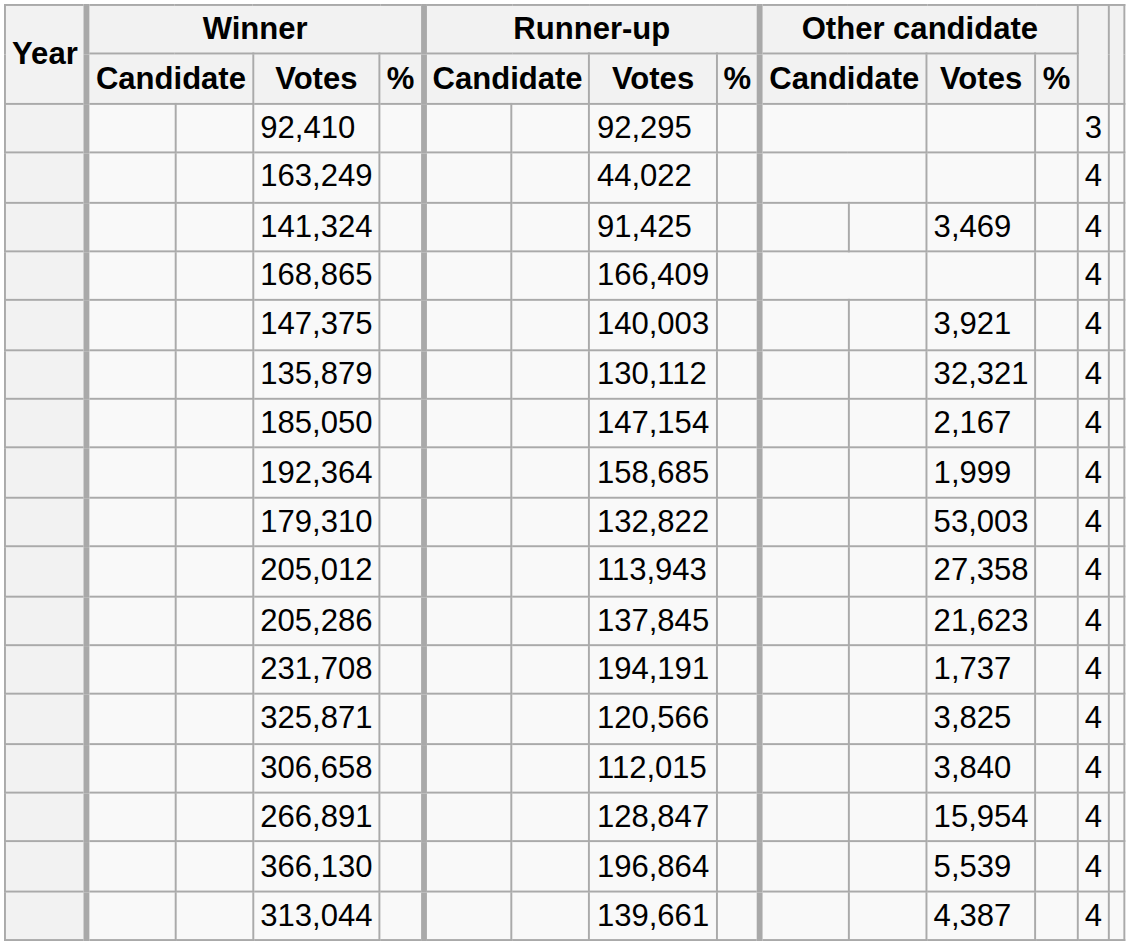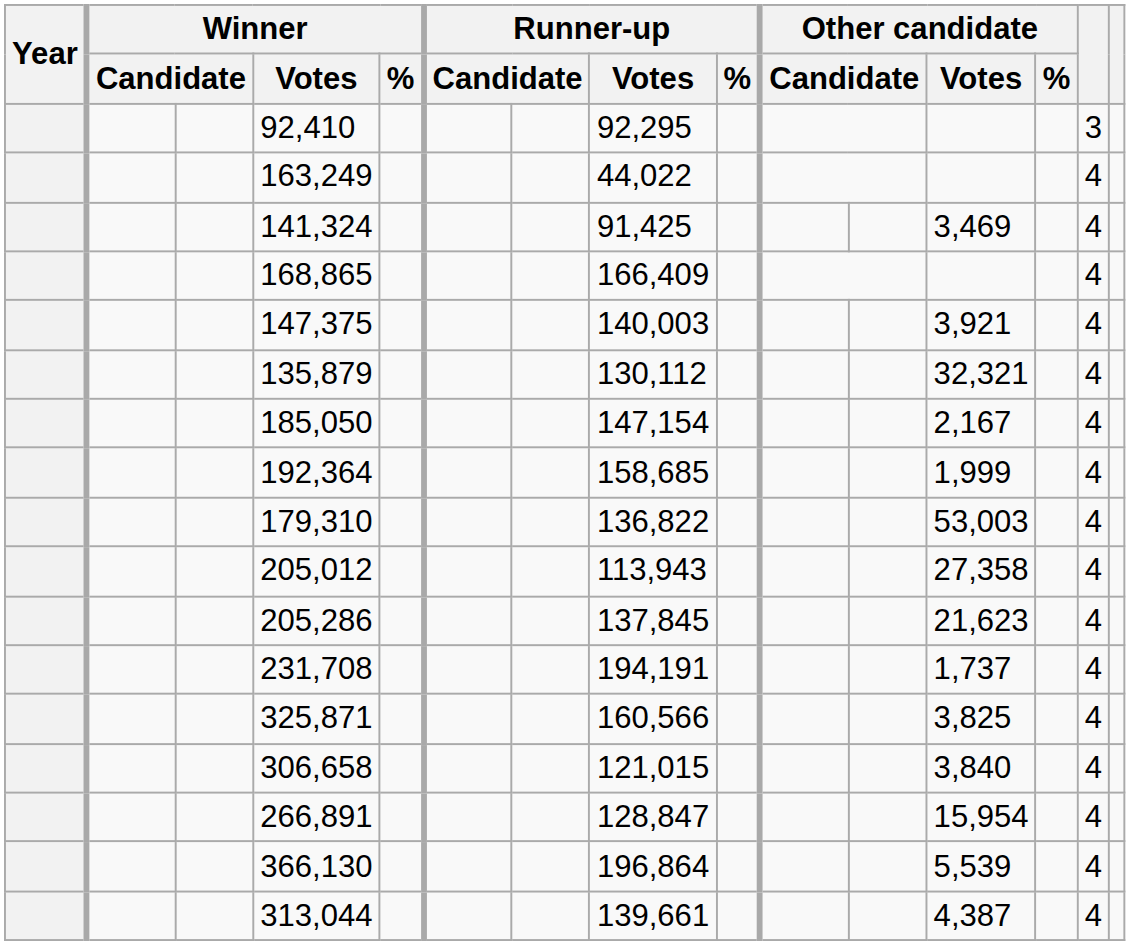(653, 521) 132,822 -> (653, 521) 136,822
(653, 718) 120,566 -> (653, 718) 160,566
(652, 767) 112,015 -> (653, 767) 121,015
